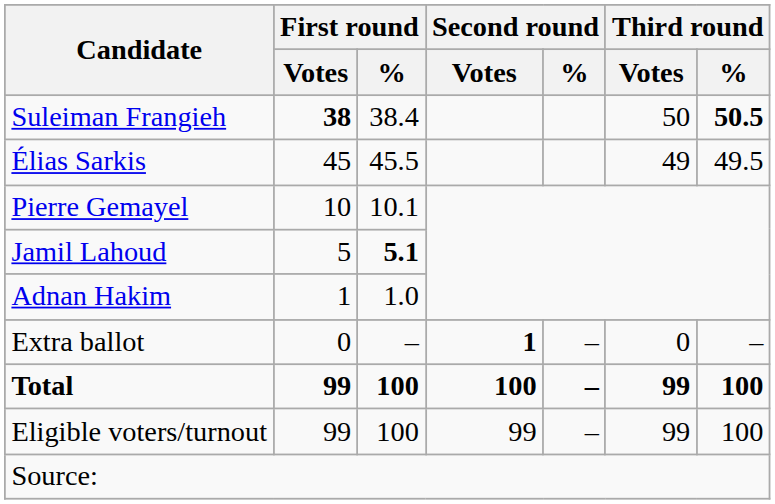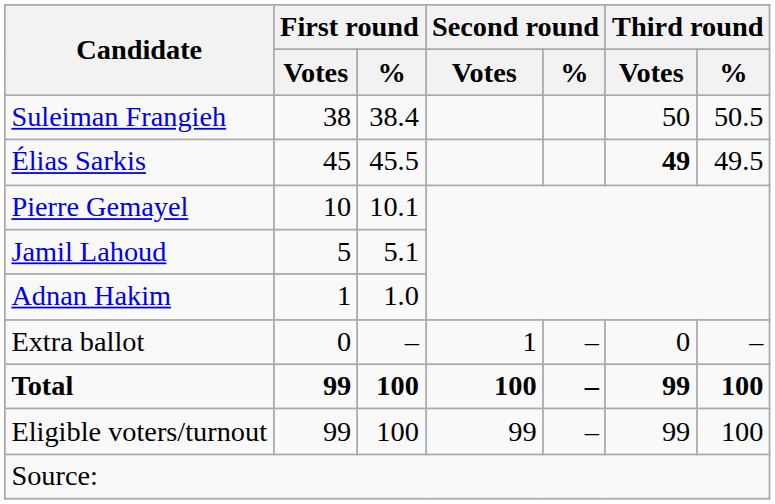(337, 116) bold -> (337, 116) normal
(739, 116) bold -> (739, 116) normal
(676, 161) normal -> (676, 161) bold
(401, 251) bold -> (401, 251) normal
(530, 341) bold -> (530, 341) normal
